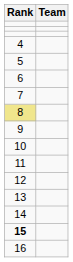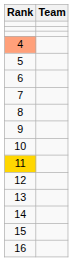(20, 44) no background -> (20, 44) lightsalmon background
(20, 112) khaki background -> (20, 112) no background
(20, 163) no background -> (20, 163) gold background
(20, 231) bold -> (20, 231) normal
